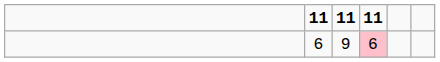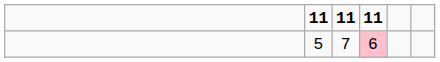(318, 44) 6 -> (318, 44) 5
(346, 44) 9 -> (346, 44) 7
